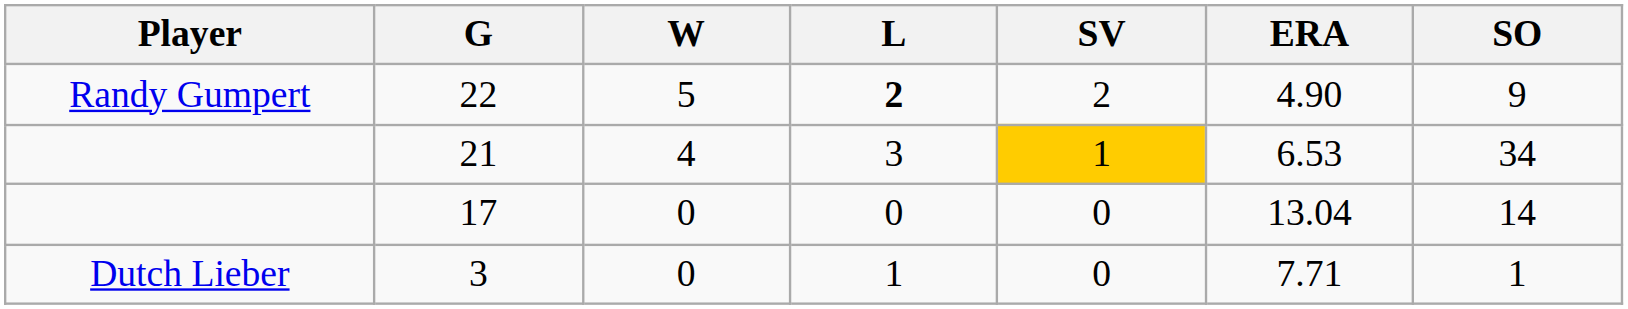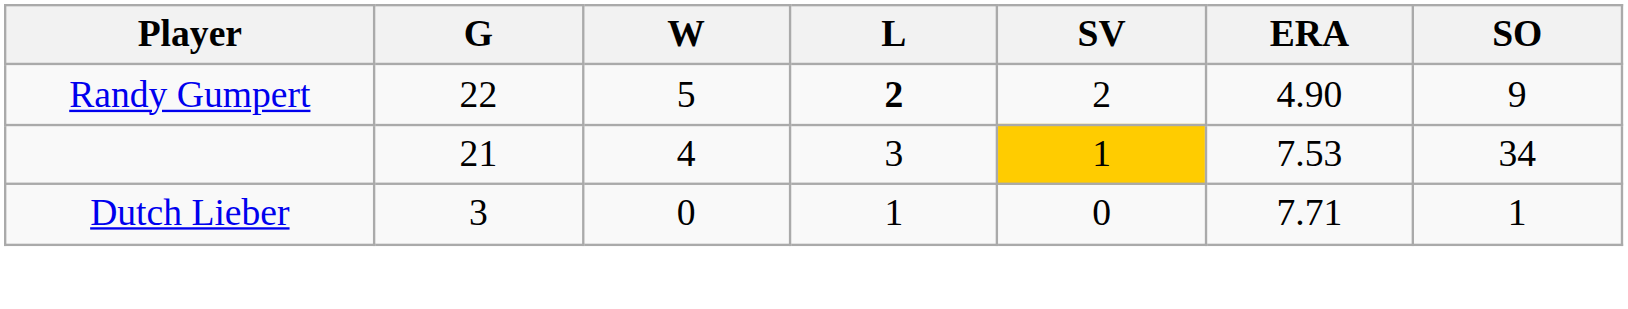(1309, 153) 6.53 -> (1309, 153) 7.53
- row: (478, 213)
